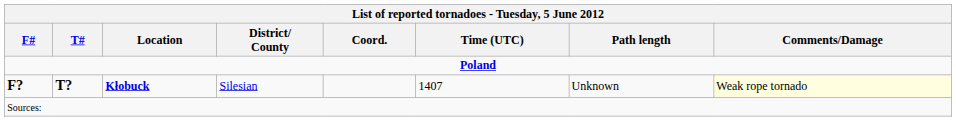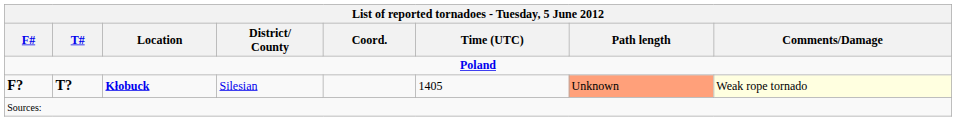(430, 86) 1407 -> (430, 86) 1405
(595, 86) no background -> (595, 86) lightsalmon background
